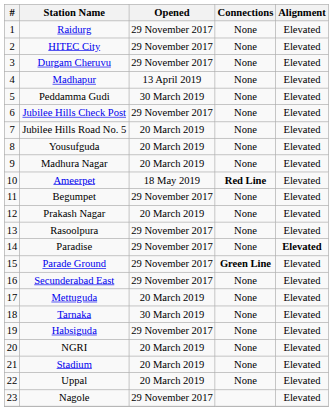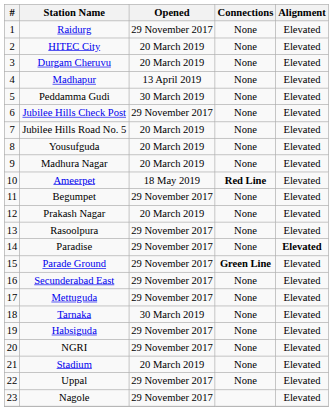(172, 46) 29 November 2017 -> (172, 46) 20 March 2019
(172, 63) 29 November 2017 -> (172, 63) 20 March 2019
(172, 297) 20 March 2019 -> (172, 297) 29 November 2017
(172, 347) 20 March 2019 -> (172, 347) 29 November 2017
(172, 381) 20 March 2019 -> (172, 381) 29 November 2017
